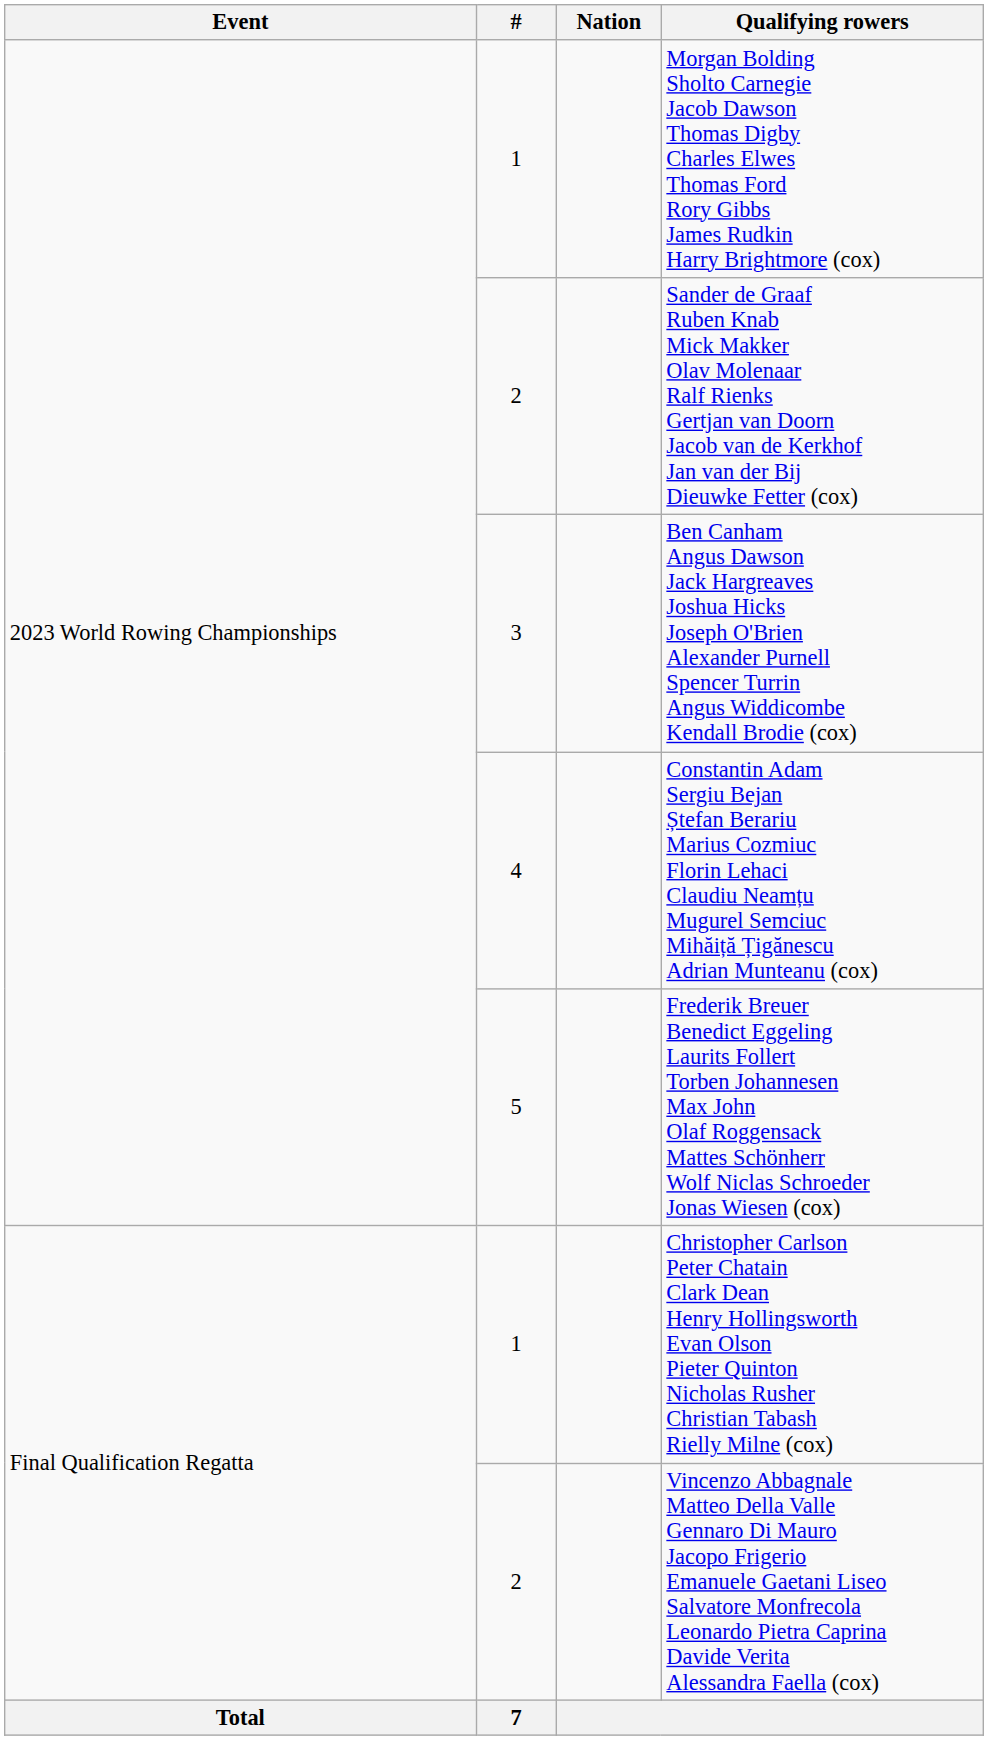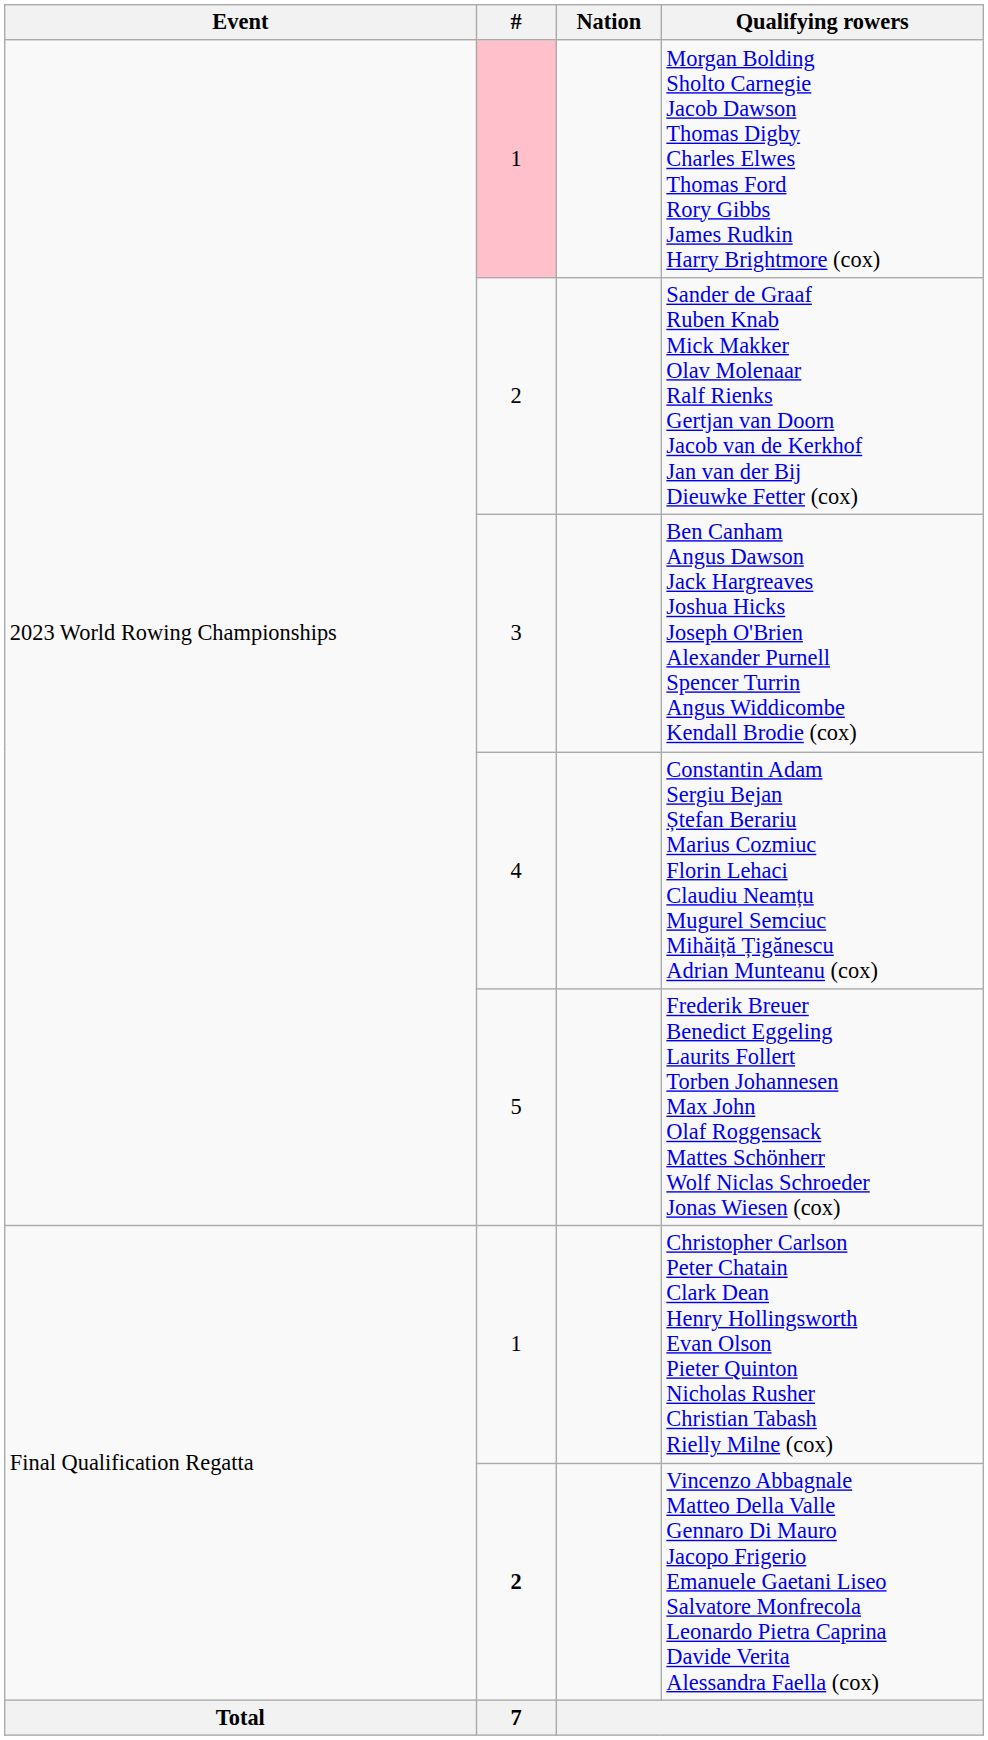(516, 158) no background -> (516, 158) pink background
(516, 1581) normal -> (516, 1581) bold
